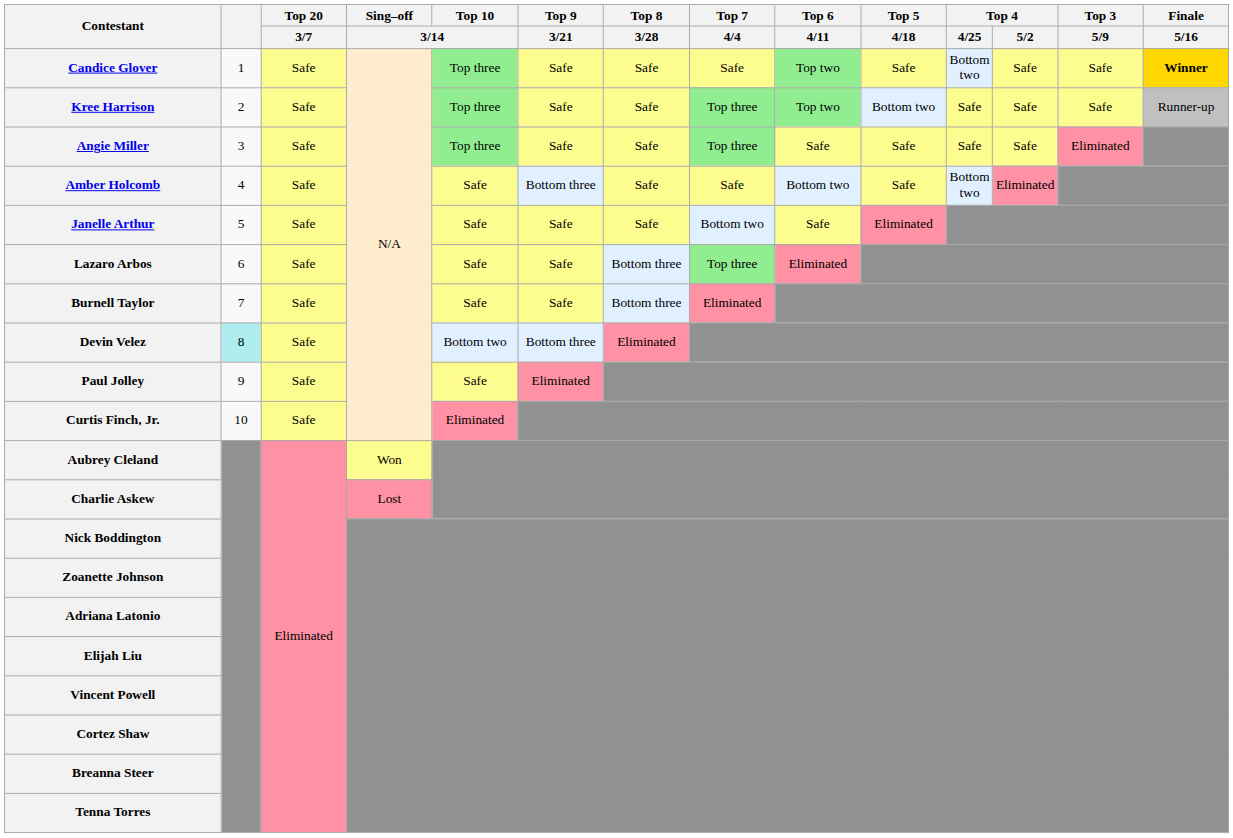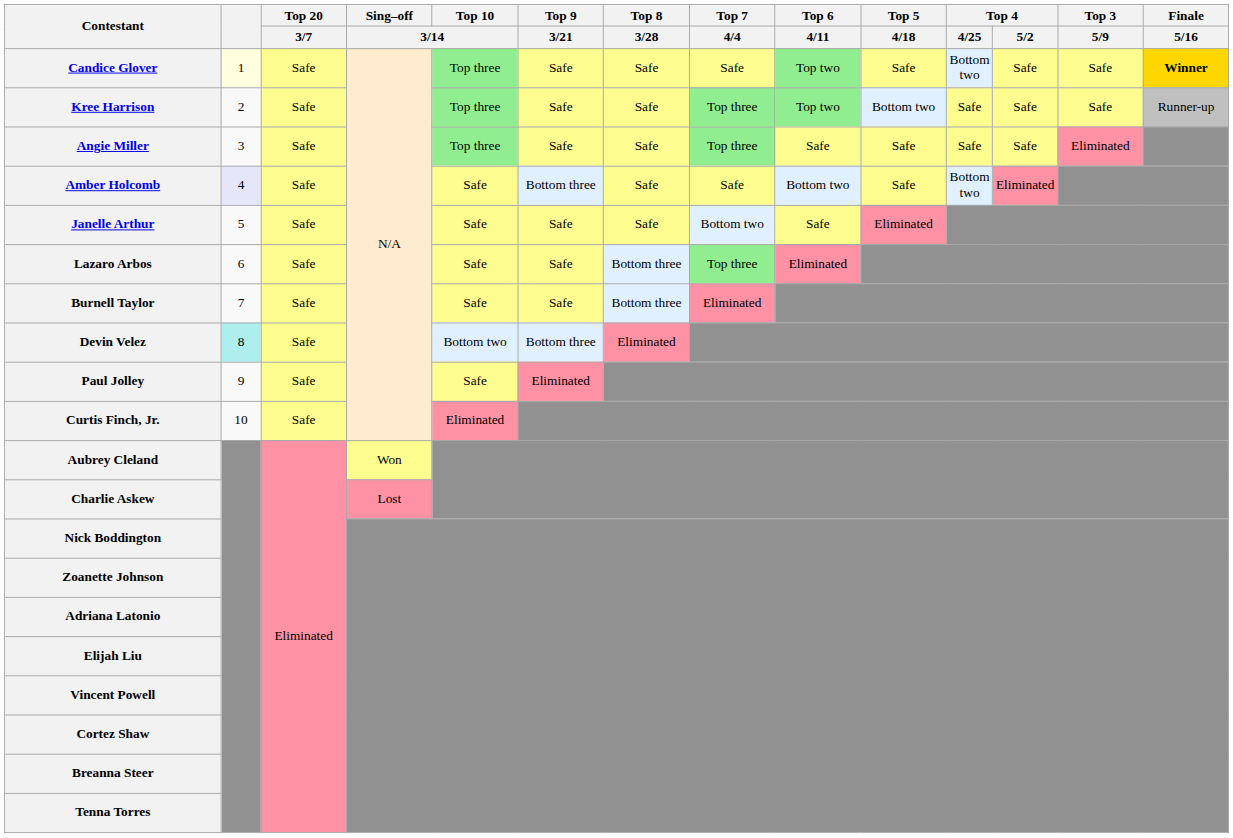(241, 67) no background -> (241, 67) lightyellow background
(241, 185) no background -> (241, 185) lavender background
